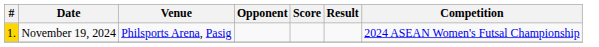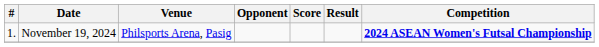(12, 32) gold background -> (12, 32) no background
(472, 32) normal -> (478, 32) bold
